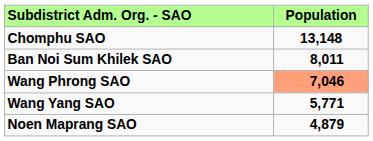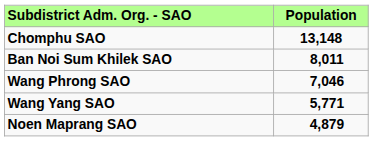(321, 81) lightsalmon background -> (321, 81) no background
